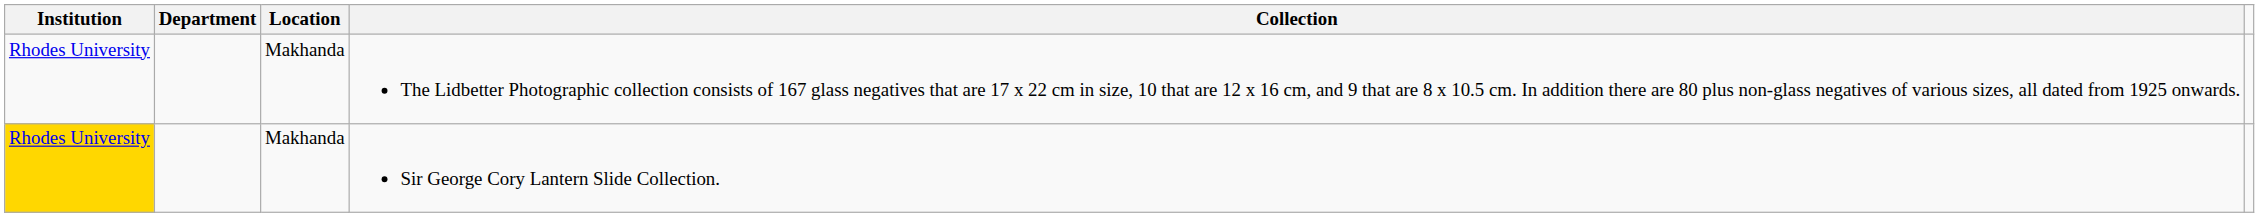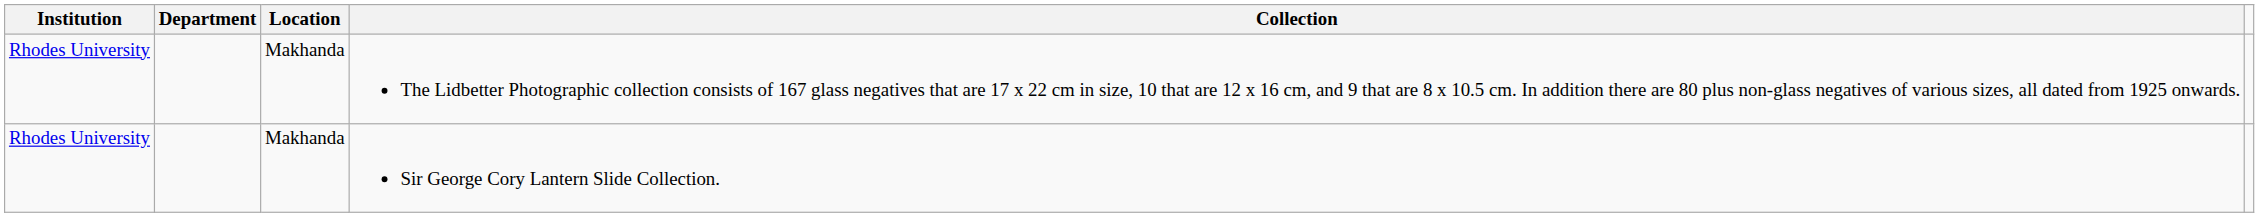(79, 138) gold background -> (79, 138) no background
